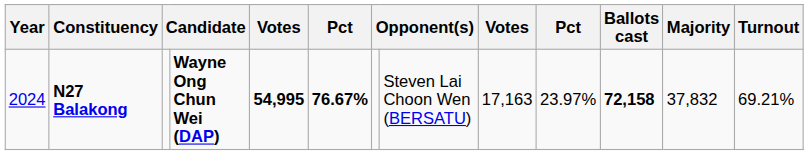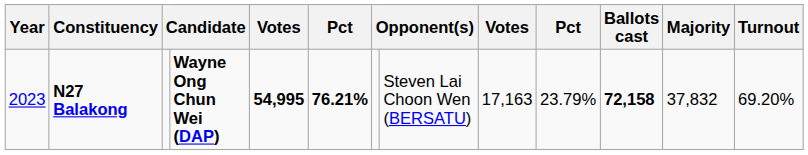(27, 99) 2024 -> (27, 99) 2023
(340, 99) 76.67% -> (340, 99) 76.21%
(568, 99) 23.97% -> (568, 99) 23.79%
(766, 99) 69.21% -> (766, 99) 69.20%
